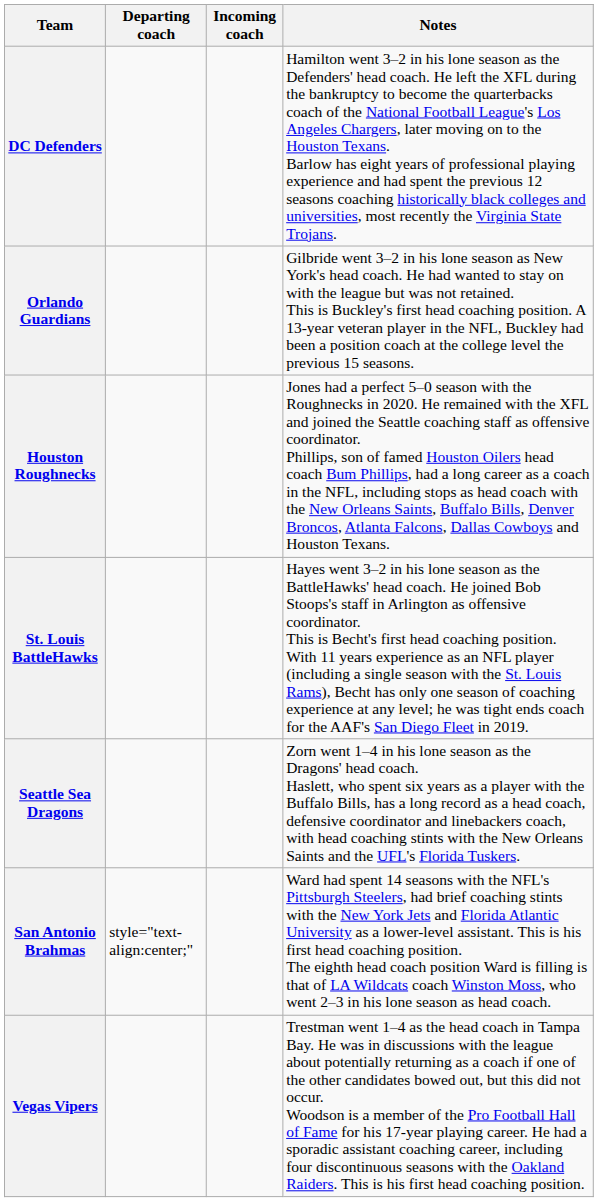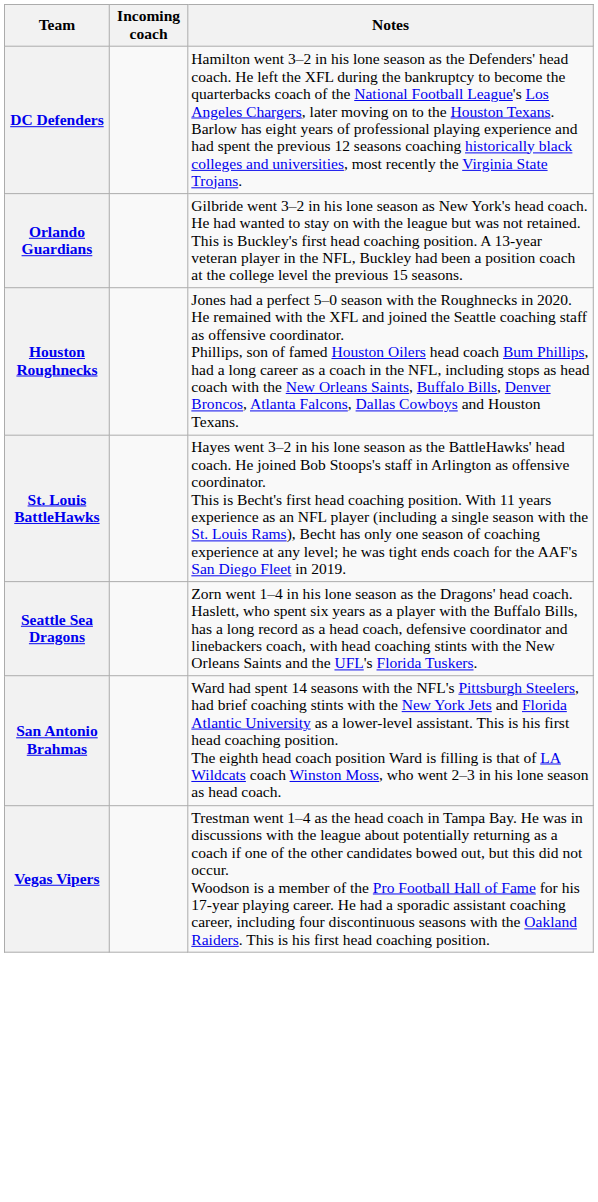- column: (156, 25)
